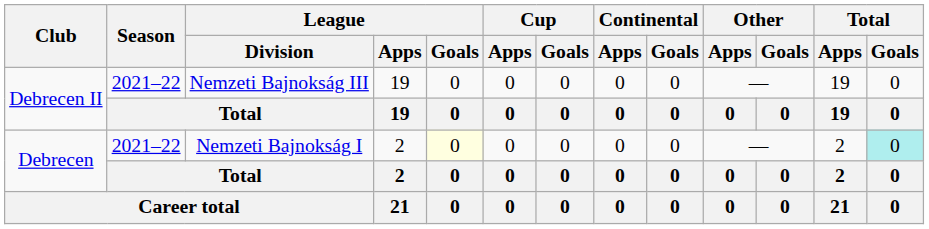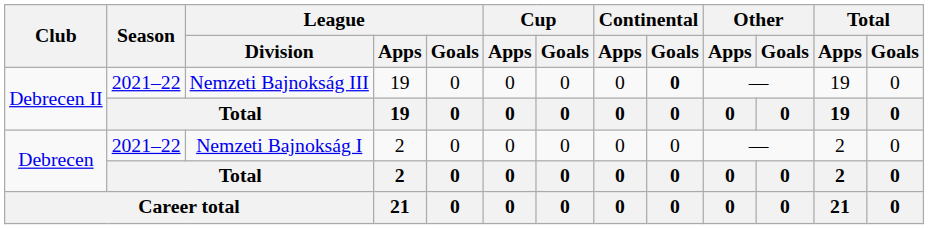(675, 82) normal -> (675, 82) bold
(455, 144) lightyellow background -> (455, 144) no background
(895, 144) paleturquoise background -> (895, 144) no background
